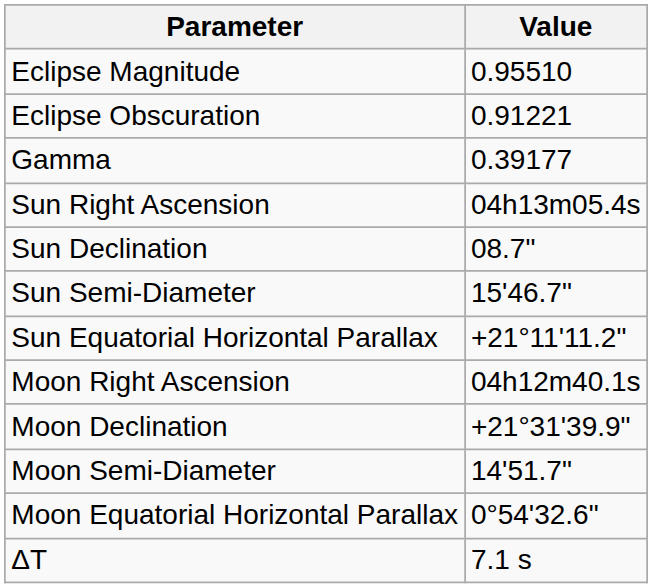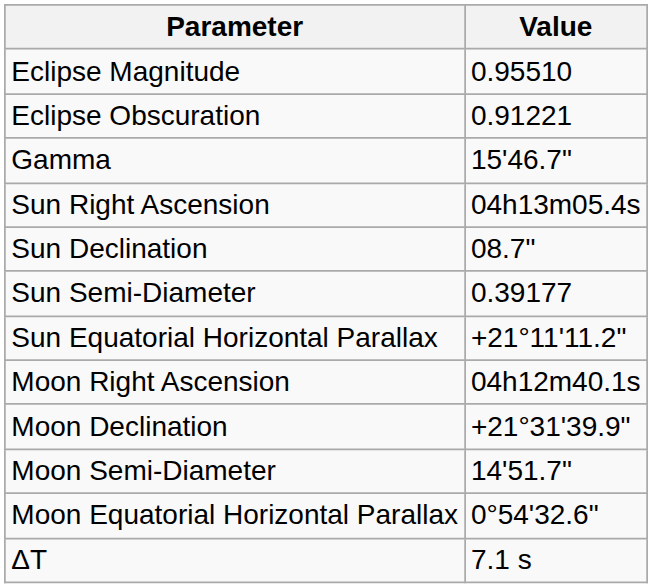(522, 159) 0.39177 -> (521, 159) 15'46.7"
(521, 293) 15'46.7" -> (522, 293) 0.39177
